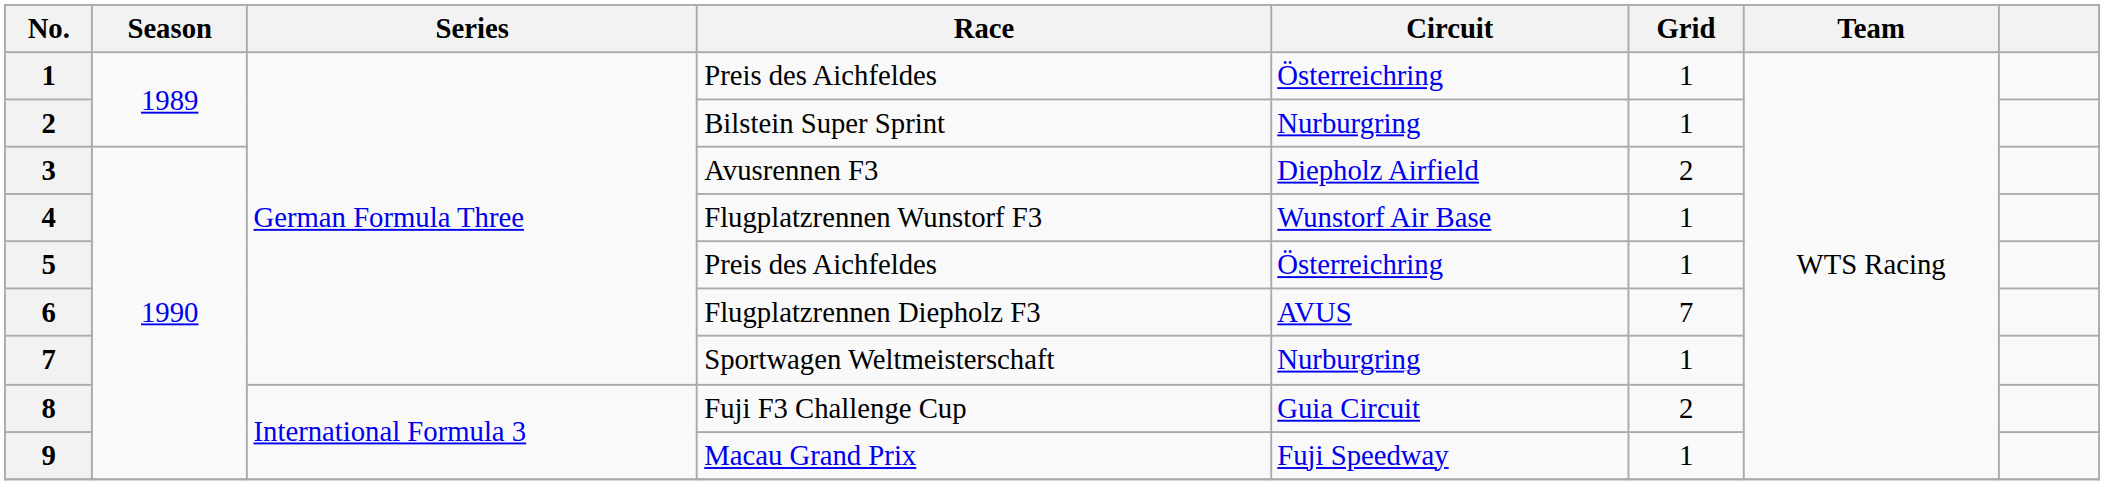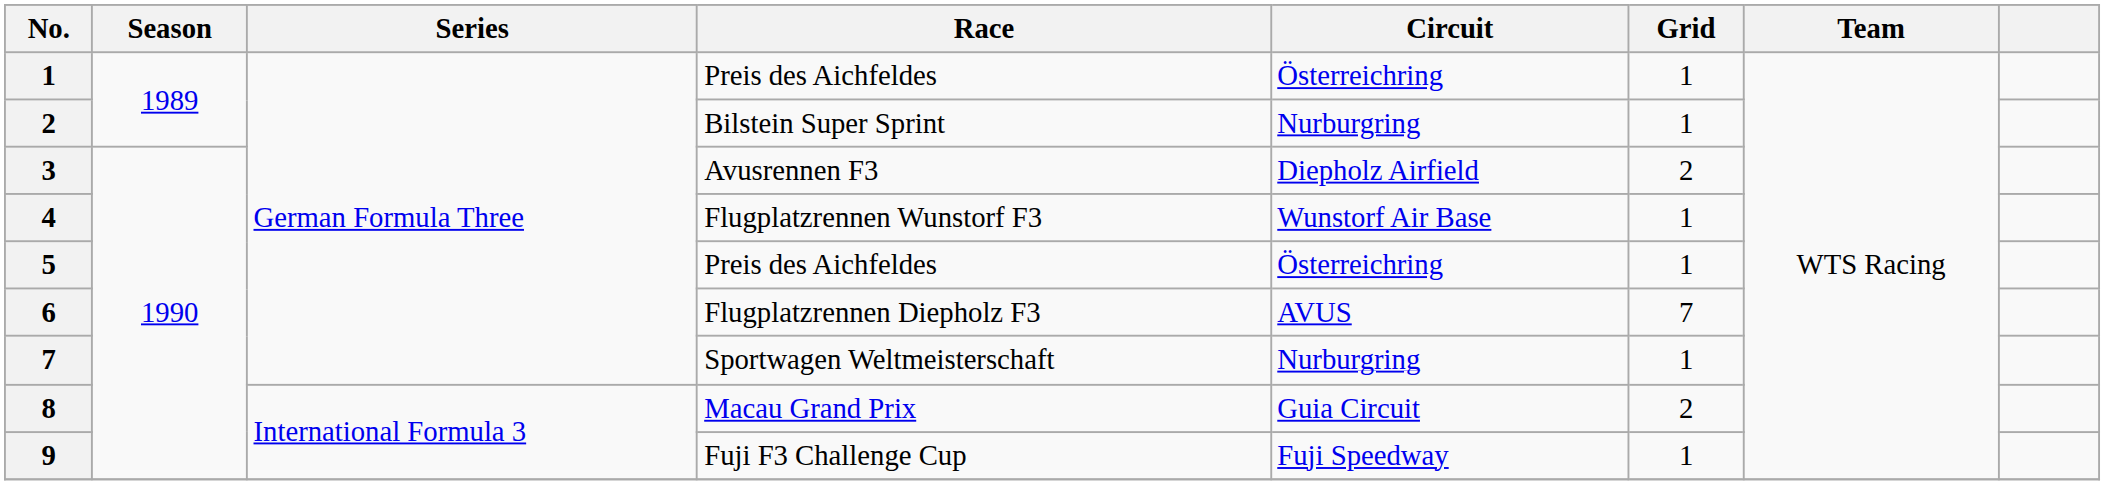(835, 407) Fuji F3 Challenge Cup -> (810, 407) Macau Grand Prix
(810, 454) Macau Grand Prix -> (835, 454) Fuji F3 Challenge Cup
